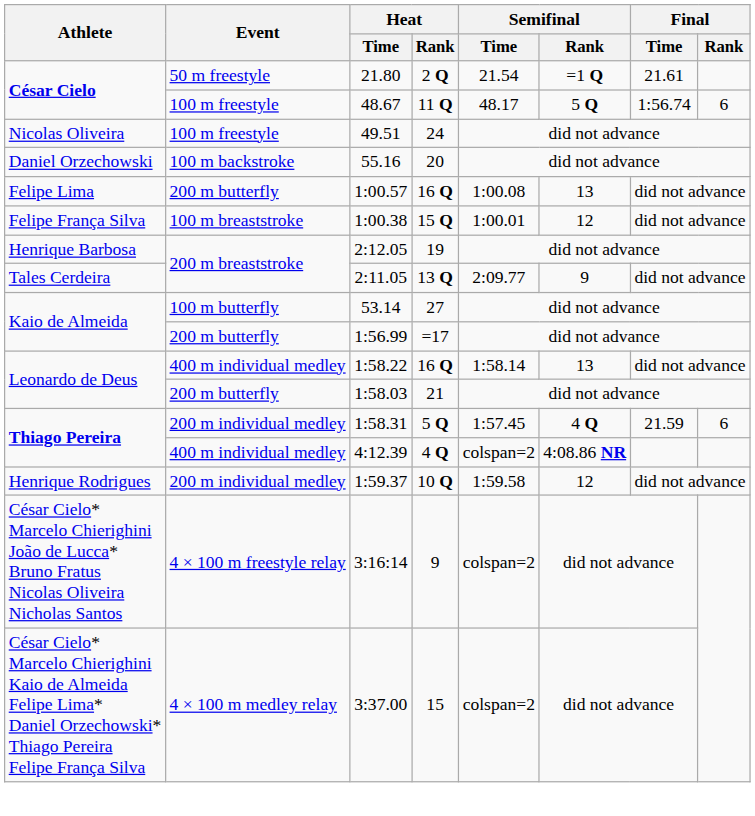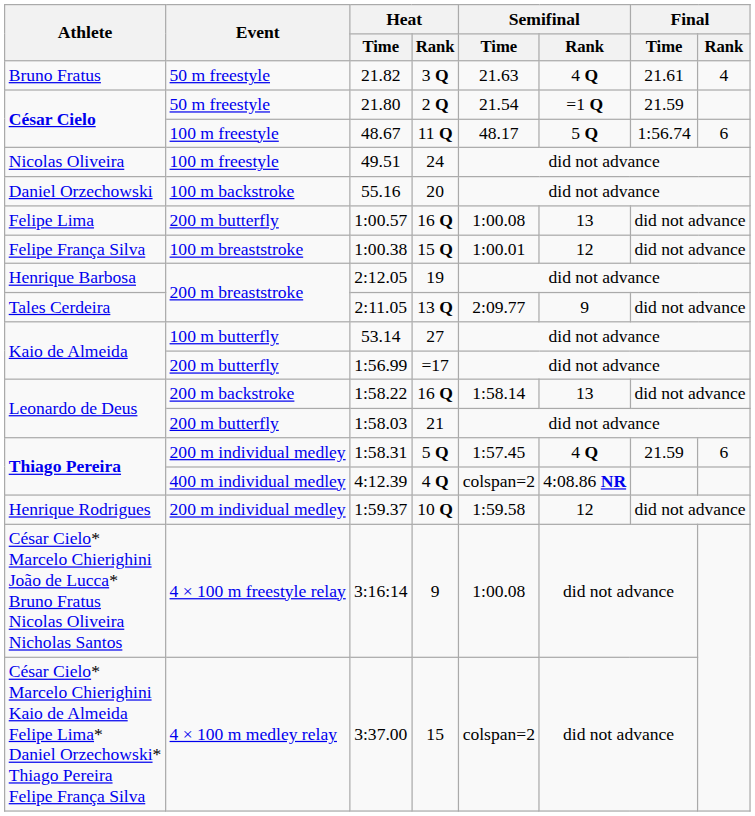+ row: (381, 75)
(664, 75) 21.61 -> (664, 104) 21.59
(258, 365) 400 m individual medley -> (232, 394) 200 m backstroke
(499, 562) colspan=2 -> (499, 591) 1:00.08
